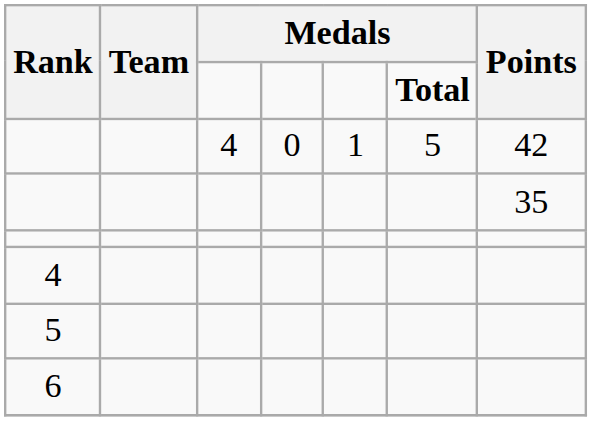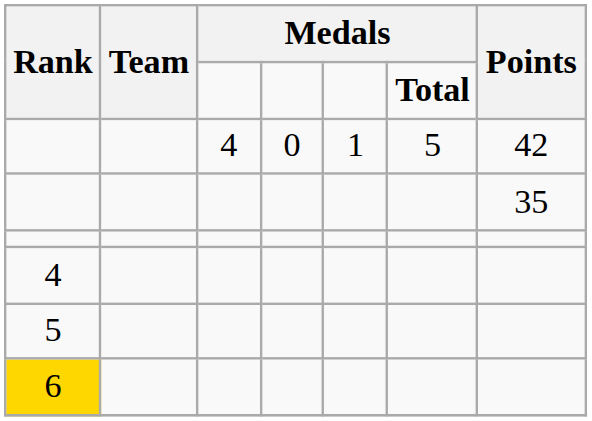(53, 386) no background -> (53, 386) gold background
